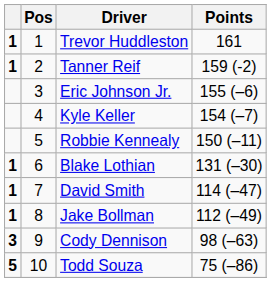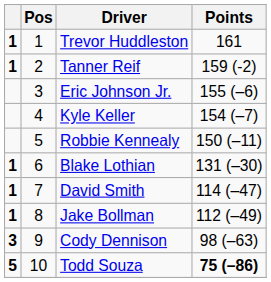(229, 265) normal -> (229, 265) bold
